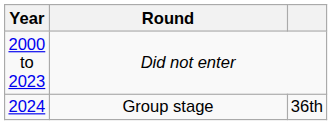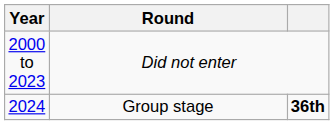(307, 107) normal -> (308, 107) bold
